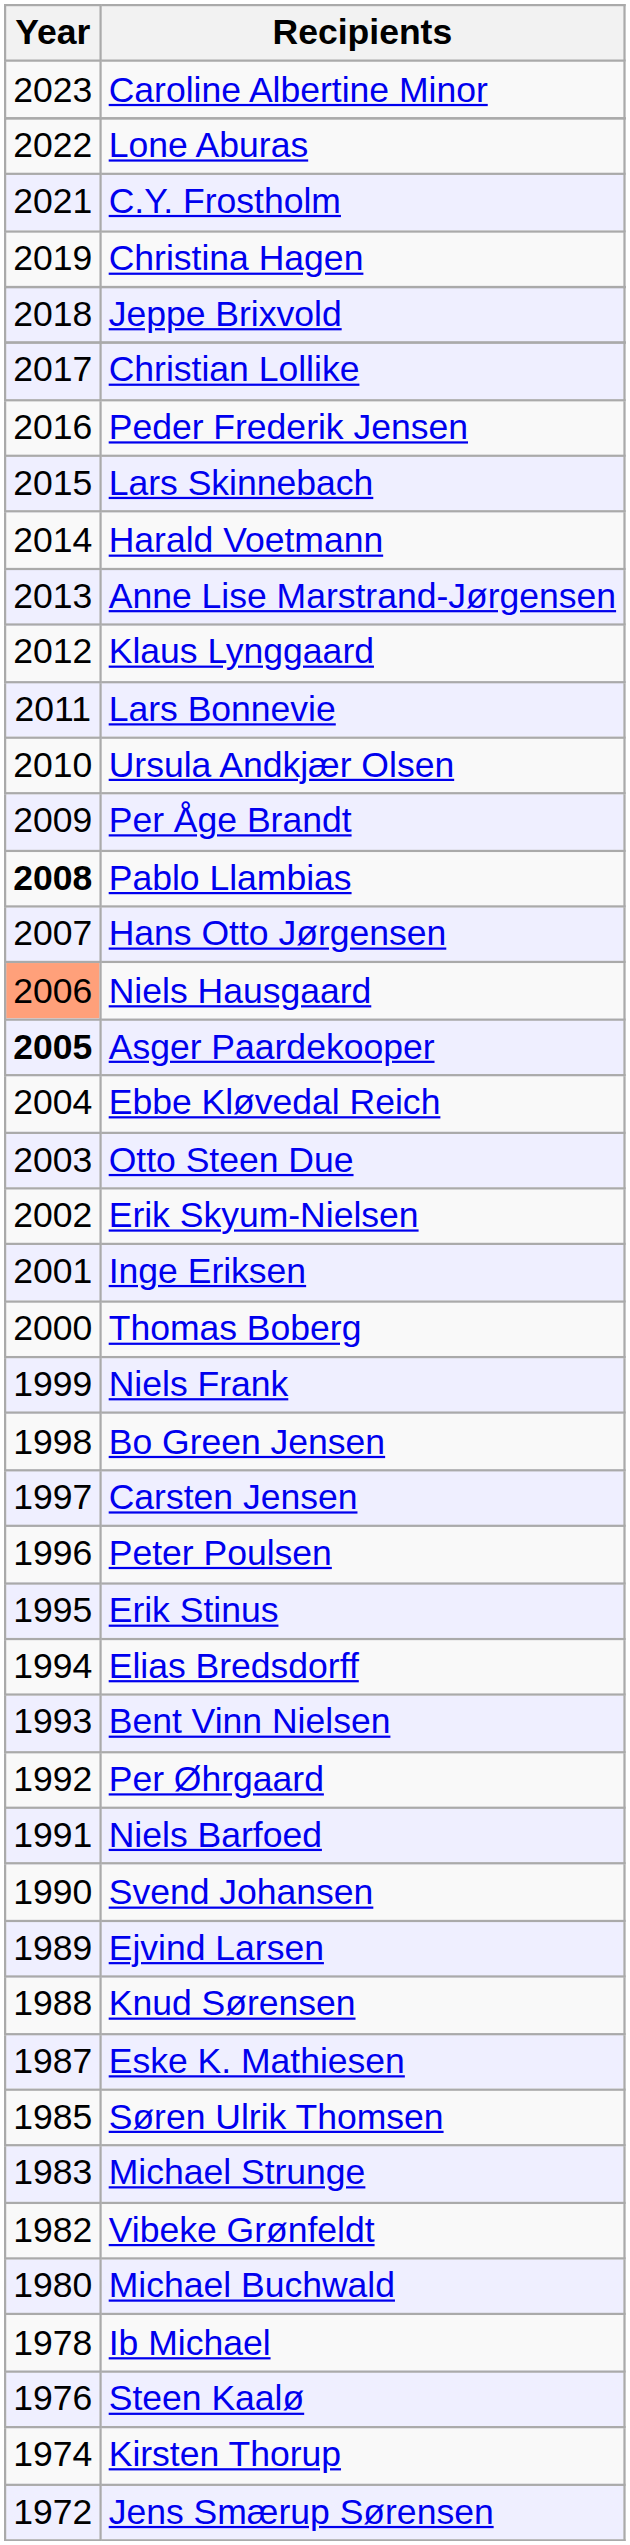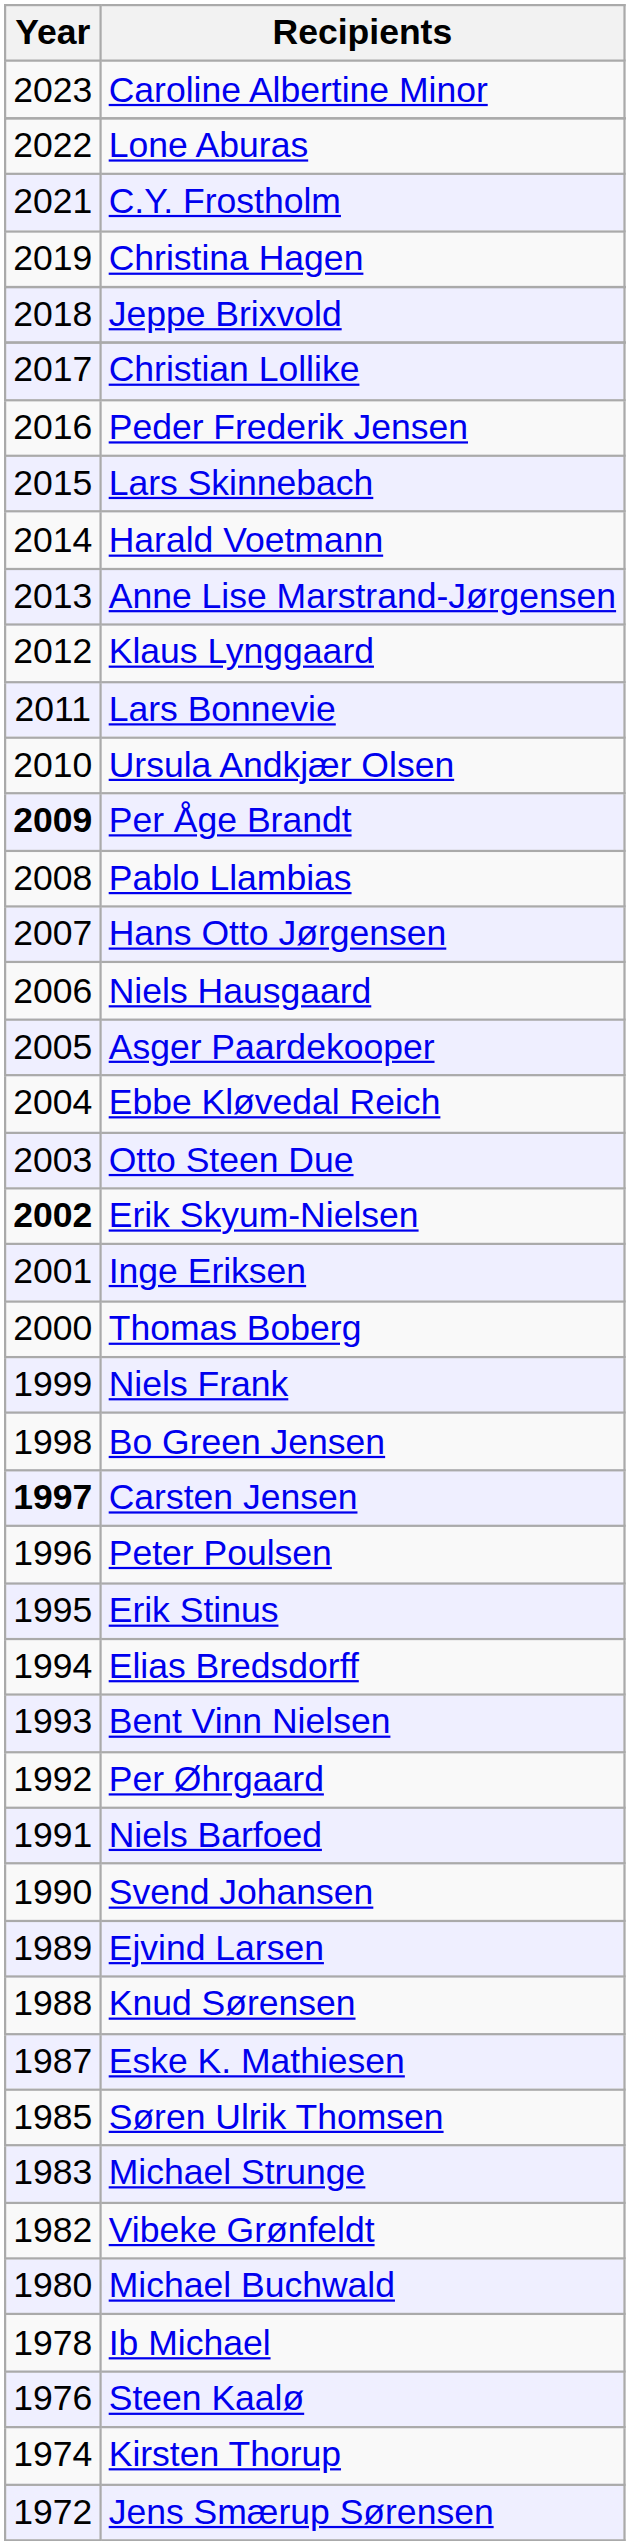(53, 821) normal -> (53, 821) bold
(53, 877) bold -> (53, 877) normal
(53, 990) lightsalmon background -> (53, 990) no background
(53, 1046) bold -> (53, 1046) normal
(53, 1215) normal -> (53, 1215) bold
(53, 1497) normal -> (53, 1497) bold
